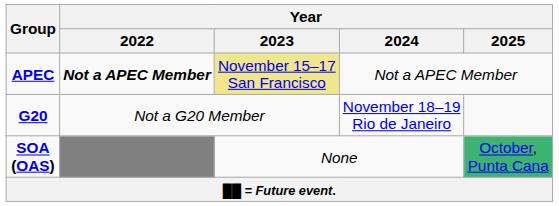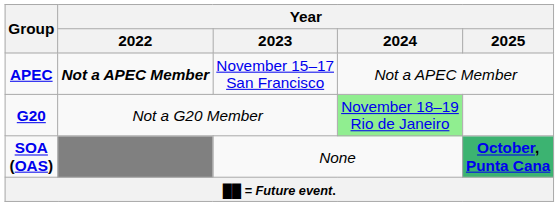(277, 74) khaki background -> (275, 74) no background
(402, 116) no background -> (400, 116) lightgreen background
(508, 157) normal -> (508, 157) bold
